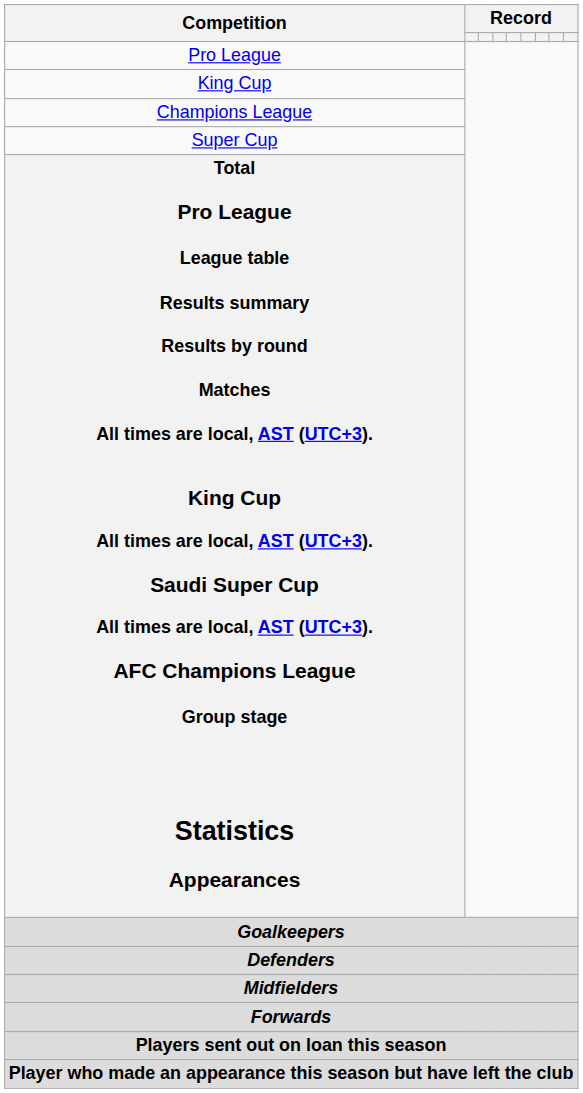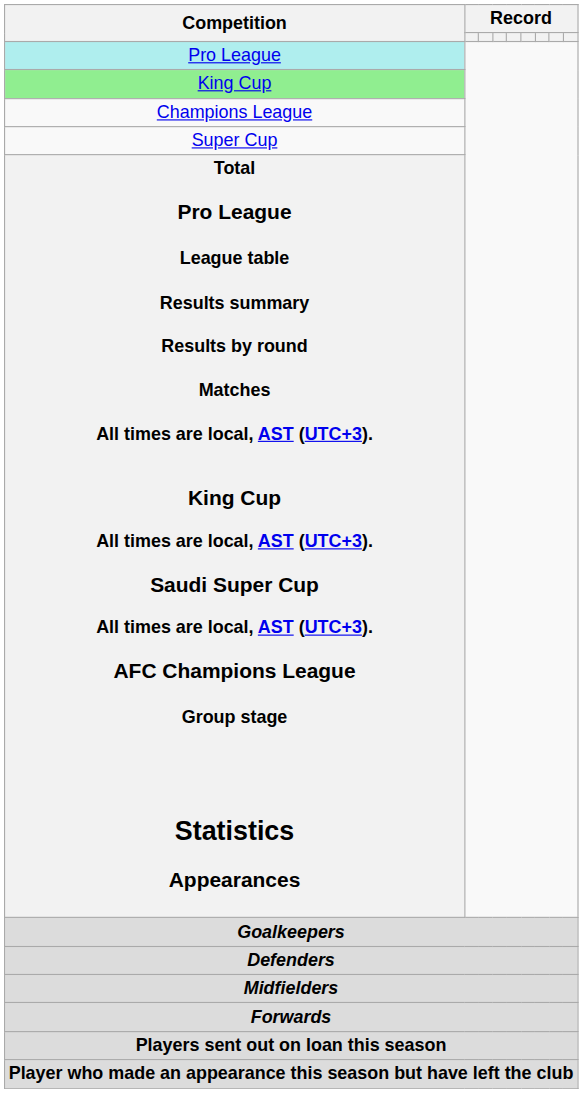(235, 55) no background -> (235, 55) paleturquoise background
(235, 83) no background -> (235, 83) lightgreen background
